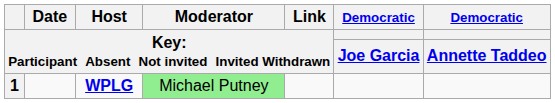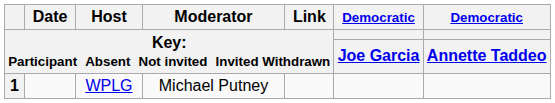(109, 85) bold -> (109, 85) normal
(214, 85) lightgreen background -> (213, 85) no background
